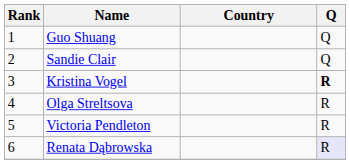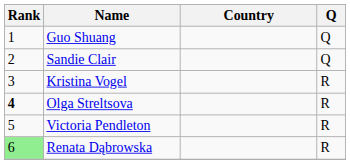(325, 81) bold -> (325, 81) normal
(11, 103) normal -> (11, 103) bold
(11, 147) no background -> (11, 147) lightgreen background
(325, 147) lavender background -> (325, 147) no background
